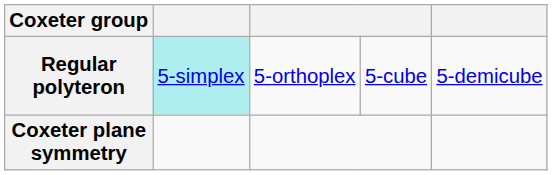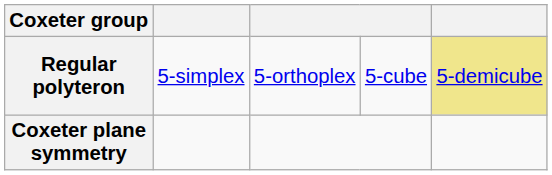(201, 75) paleturquoise background -> (201, 75) no background
(489, 75) no background -> (489, 75) khaki background
